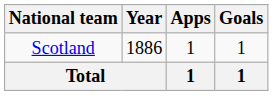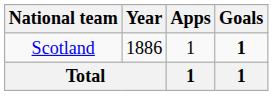(241, 47) normal -> (241, 47) bold
